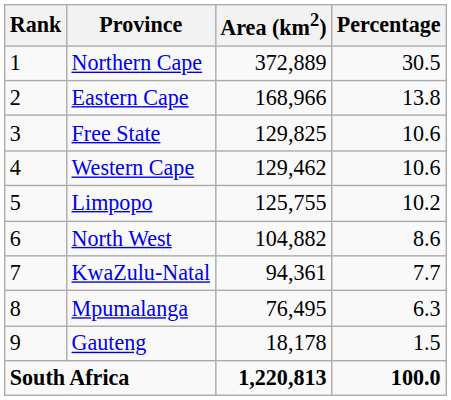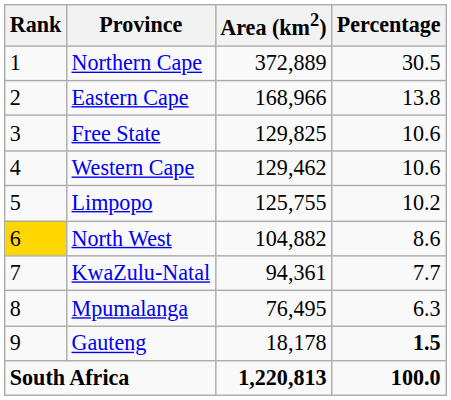(15, 238) no background -> (15, 238) gold background
(427, 343) normal -> (427, 343) bold
